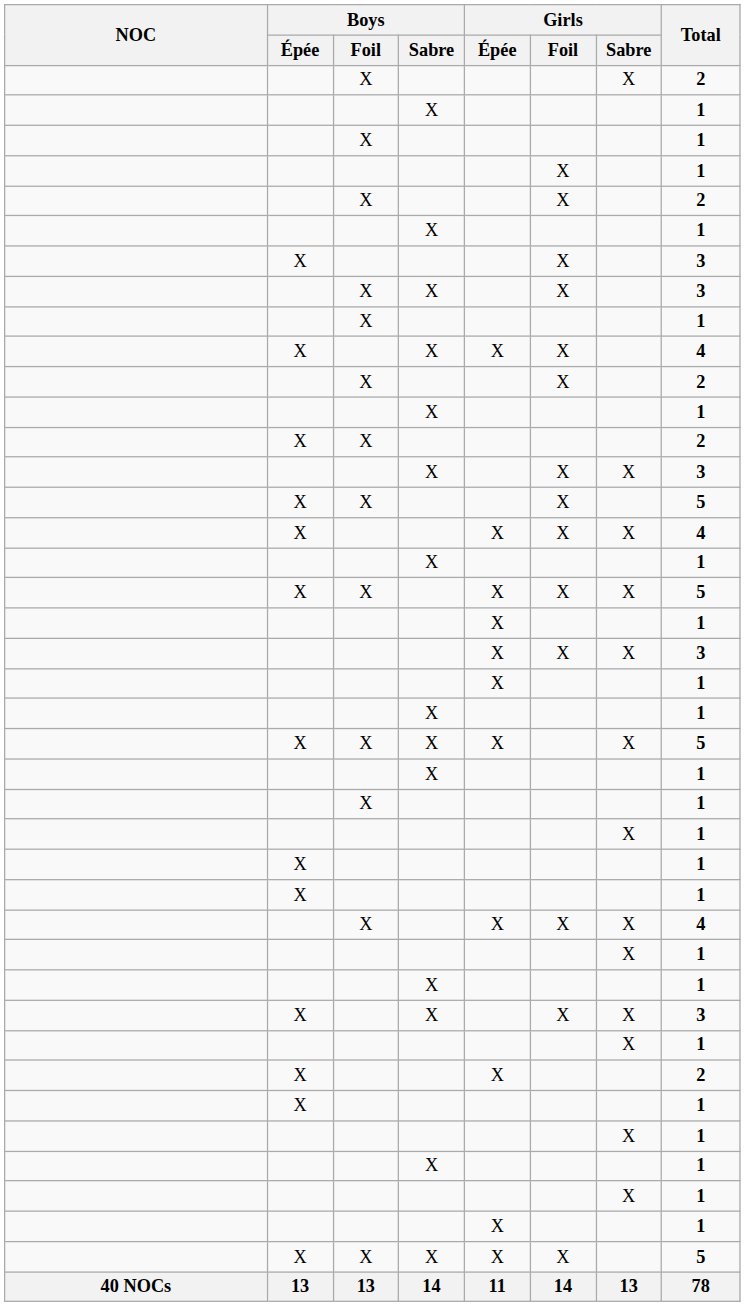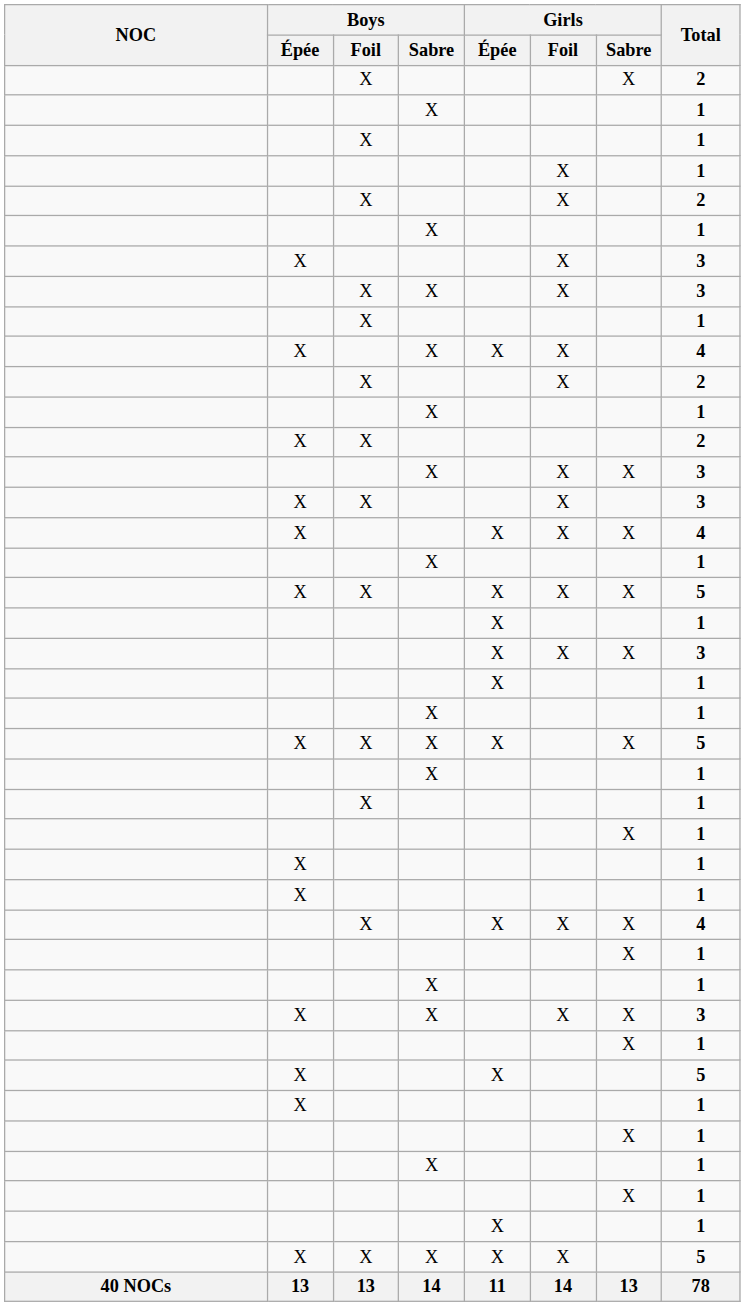(701, 502) 5 -> (701, 502) 3
(701, 1075) 2 -> (701, 1075) 5
